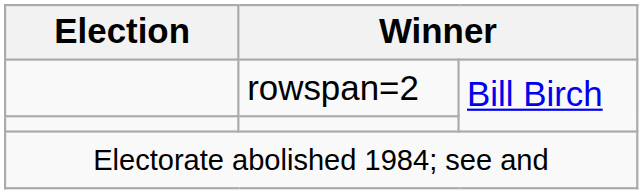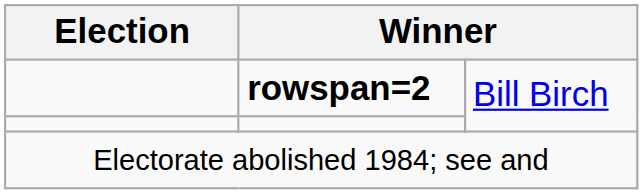(333, 87) normal -> (339, 87) bold
